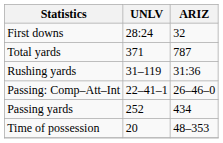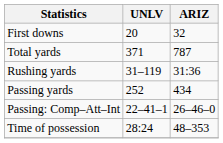(139, 33) 28:24 -> (132, 33) 20
rows swapped: (40, 109) <-> (64, 90)
(132, 128) 20 -> (139, 128) 28:24
